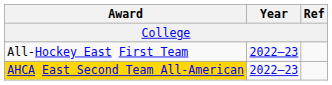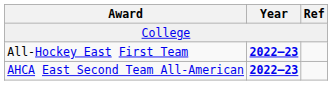(274, 52) normal -> (274, 52) bold
(126, 70) gold background -> (126, 70) no background
(274, 70) normal -> (274, 70) bold
